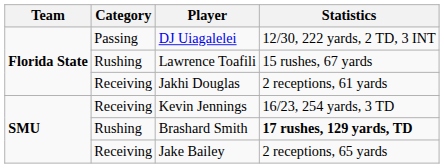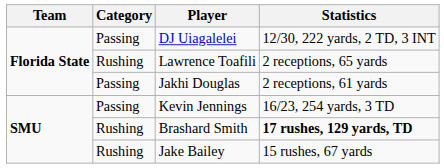(317, 61) 15 rushes, 67 yards -> (325, 61) 2 receptions, 65 yards
(123, 83) Receiving -> (118, 83) Passing
(123, 106) Receiving -> (118, 106) Passing
(123, 151) Receiving -> (120, 151) Rushing
(325, 151) 2 receptions, 65 yards -> (317, 151) 15 rushes, 67 yards
